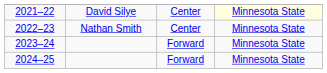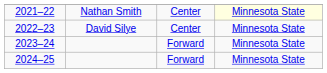(111, 12) David Silye -> (111, 12) Nathan Smith
(111, 28) Nathan Smith -> (111, 28) David Silye
